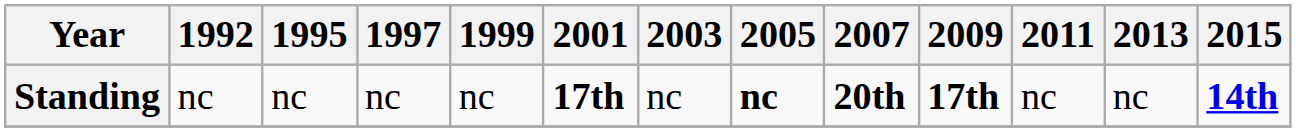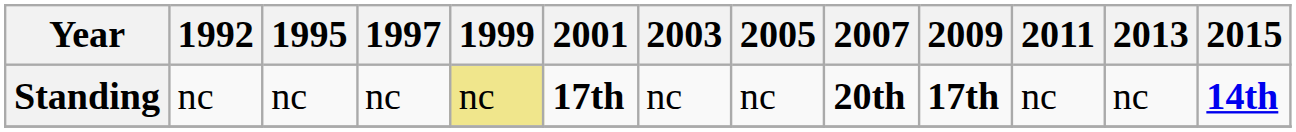(477, 95) no background -> (477, 95) khaki background
(759, 95) bold -> (758, 95) normal
